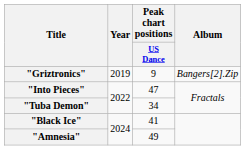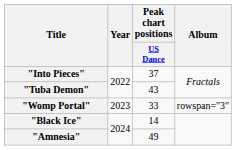- row: (56, 74)
(154, 89) 47 -> (154, 74) 37
(154, 105) 34 -> (154, 89) 43
+ row: (56, 105)
(154, 121) 41 -> (154, 121) 14
